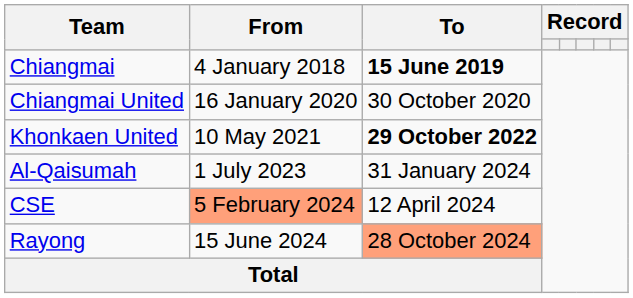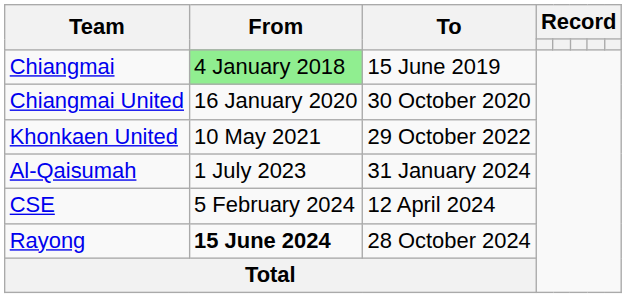(270, 66) no background -> (270, 66) lightgreen background
(436, 66) bold -> (434, 66) normal
(452, 136) bold -> (449, 136) normal
(275, 205) lightsalmon background -> (275, 205) no background
(261, 240) normal -> (262, 240) bold
(449, 240) lightsalmon background -> (449, 240) no background
